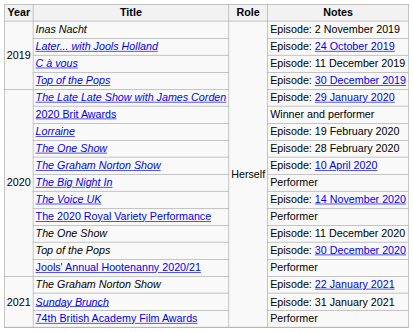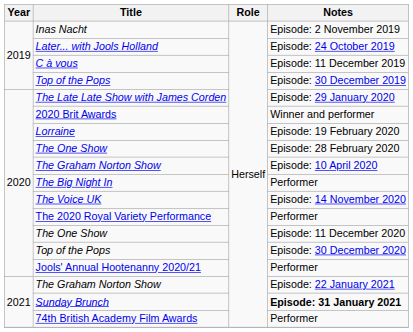(332, 302) normal -> (336, 302) bold
